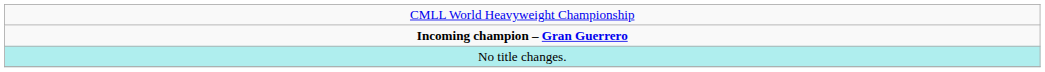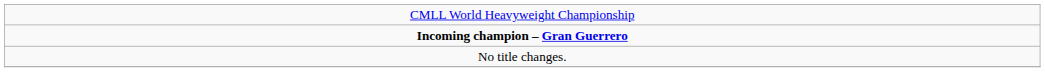(522, 56) paleturquoise background -> (522, 56) no background
